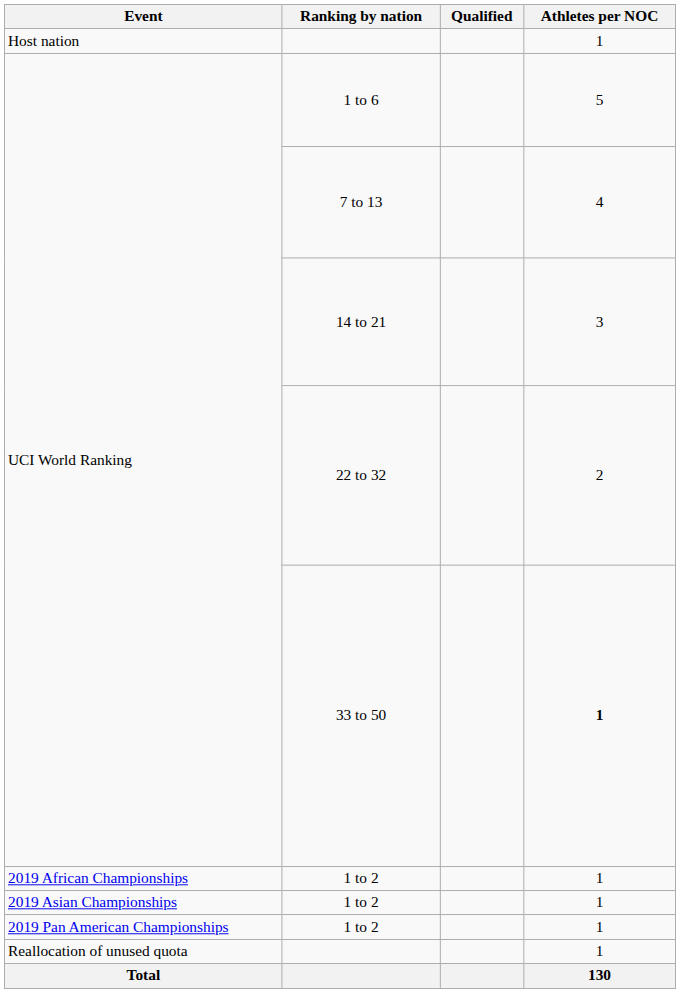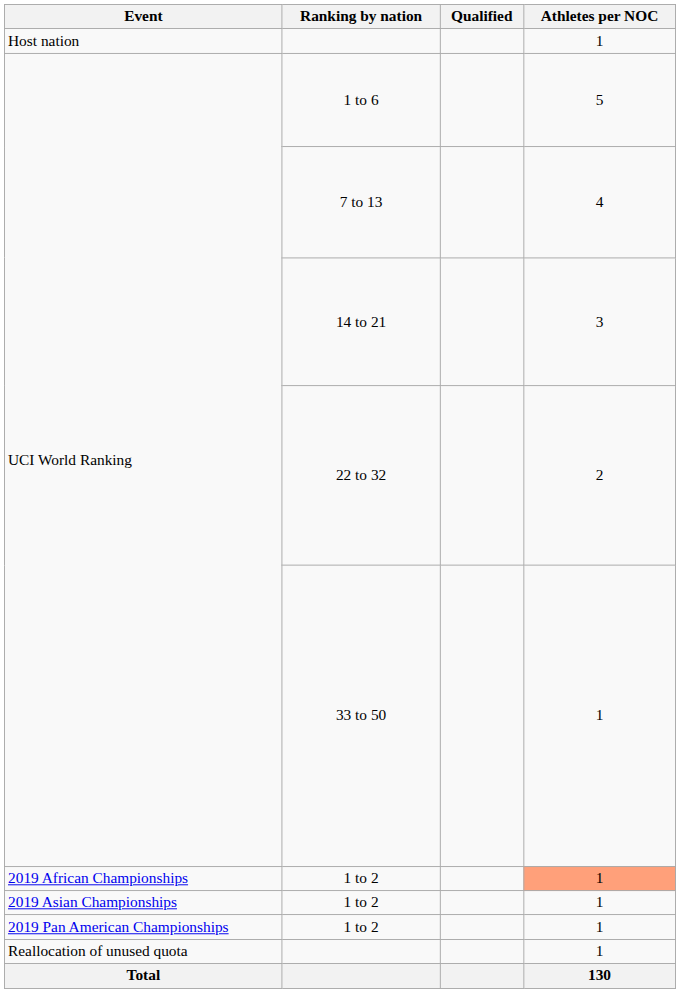(600, 715) bold -> (600, 715) normal
(600, 878) no background -> (600, 878) lightsalmon background
